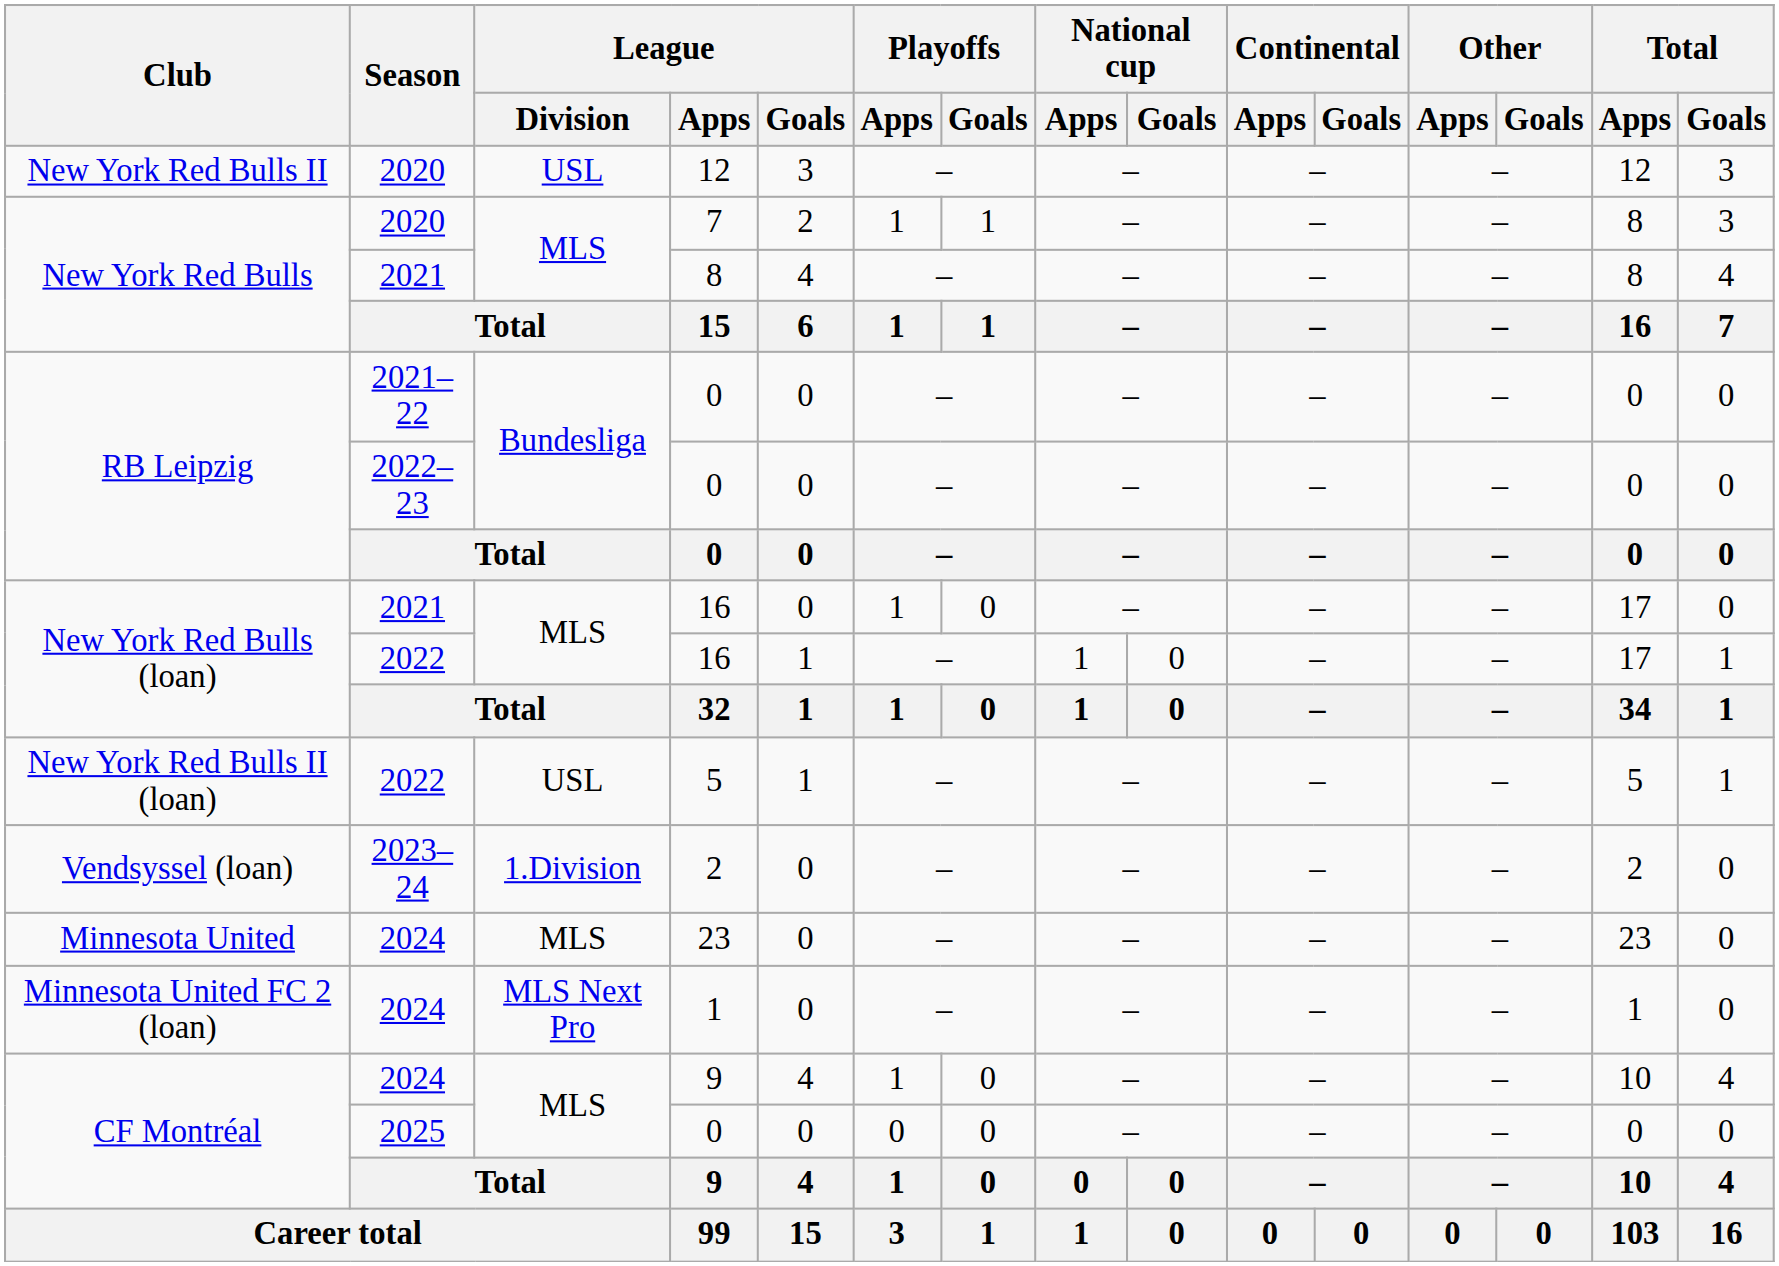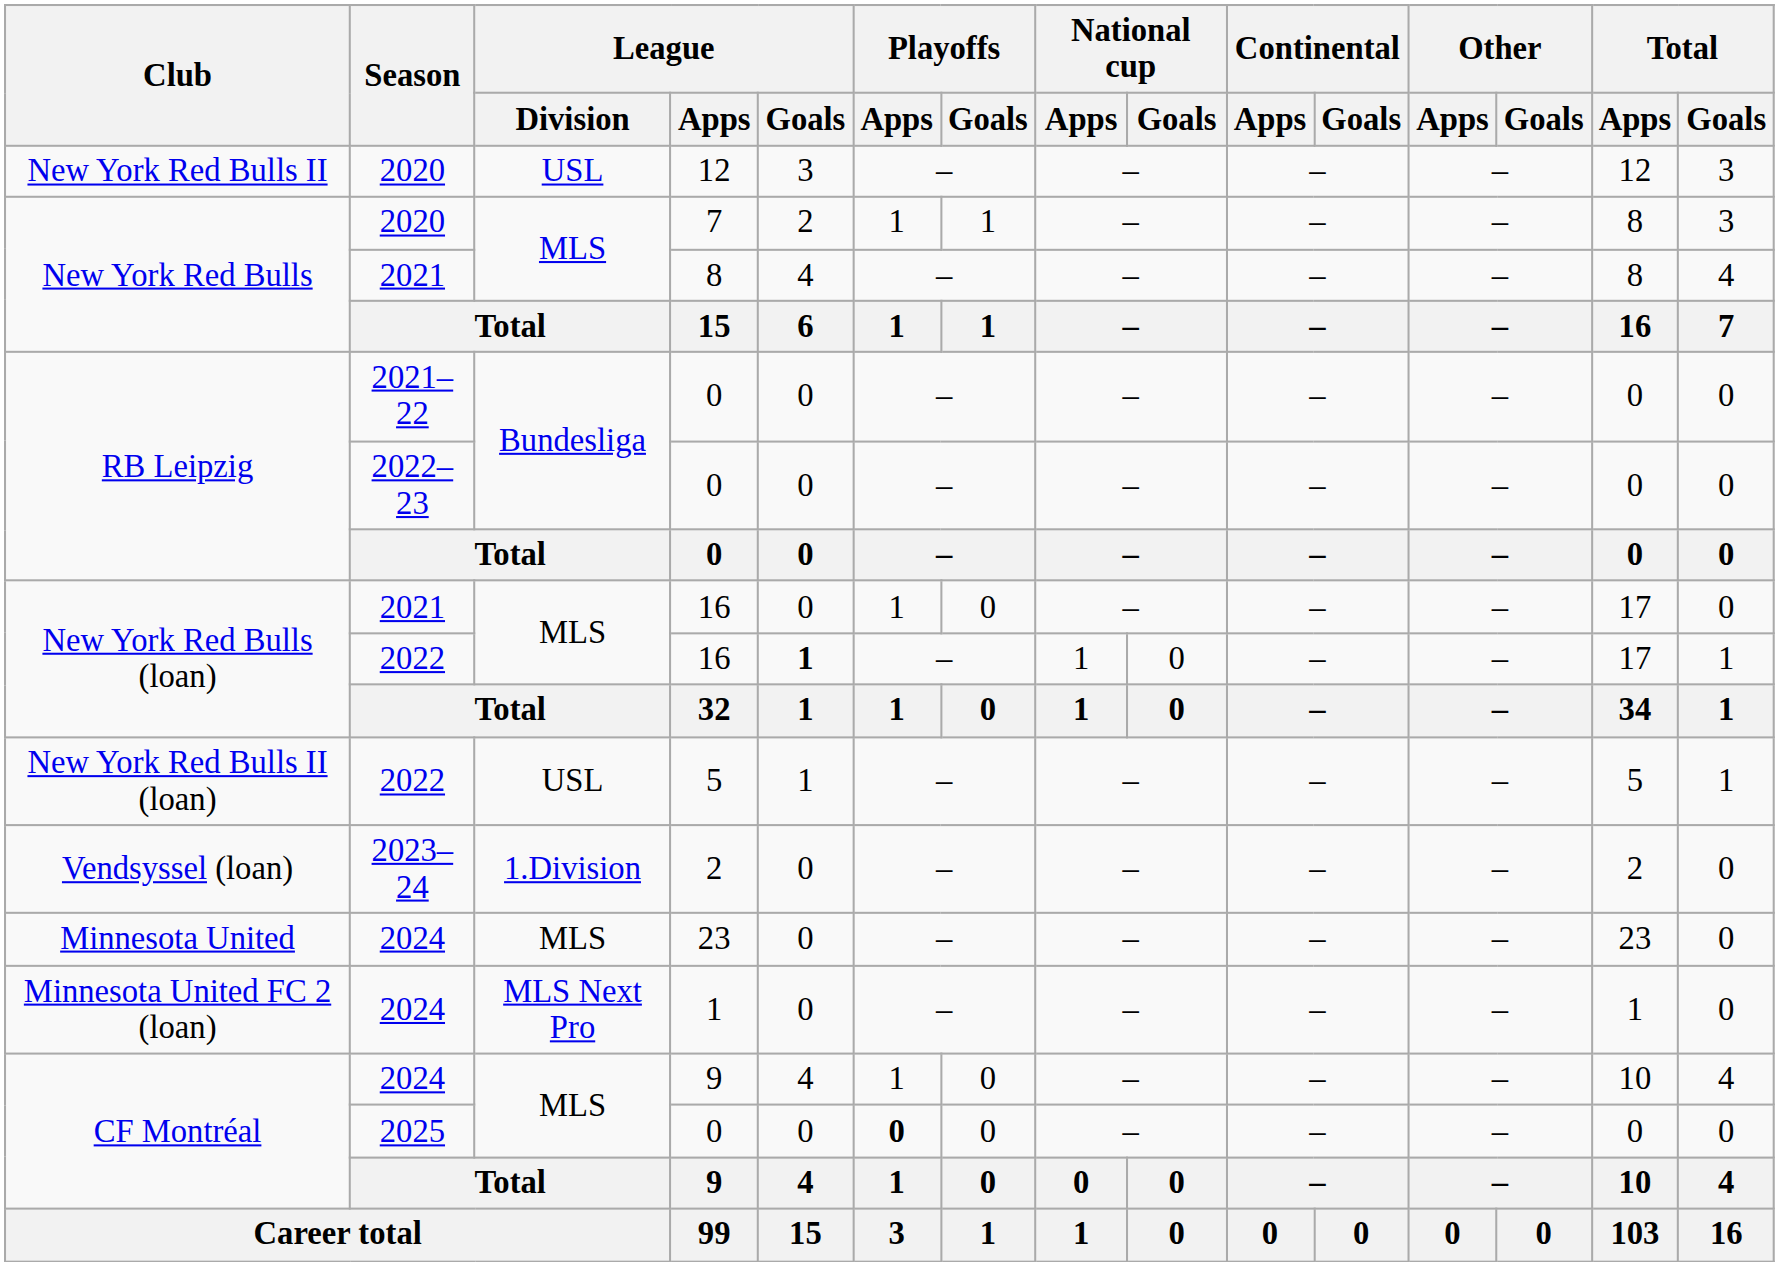(805, 658) normal -> (805, 658) bold
(897, 1130) normal -> (897, 1130) bold
